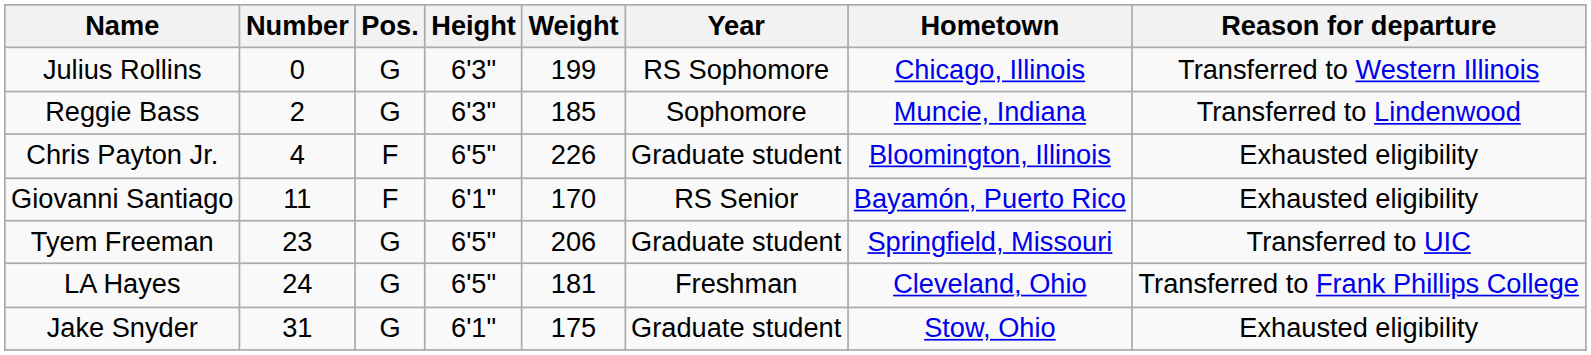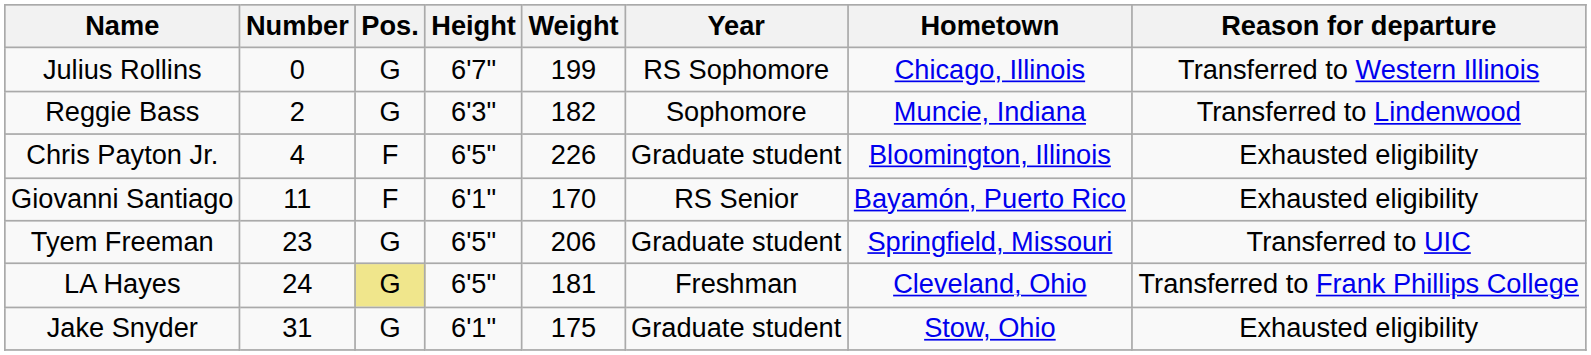(474, 69) 6'3" -> (474, 69) 6'7"
(573, 112) 185 -> (573, 112) 182
(390, 284) no background -> (390, 284) khaki background
